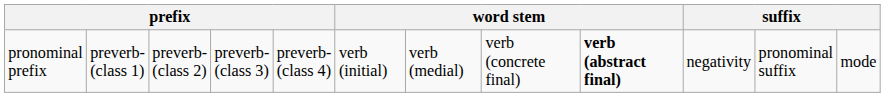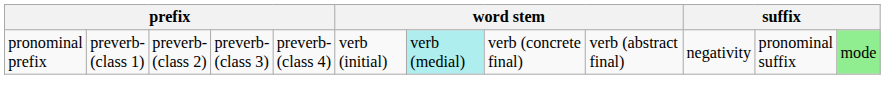(436, 61) no background -> (438, 52) paleturquoise background
(615, 61) bold -> (634, 52) normal
(858, 61) no background -> (858, 52) lightgreen background
